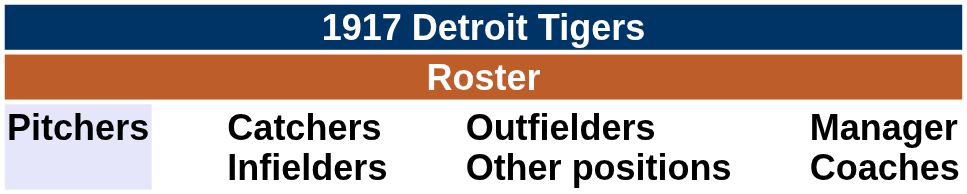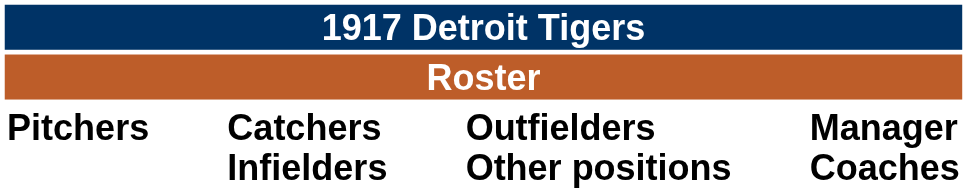(78, 127) lavender background -> (78, 127) no background
